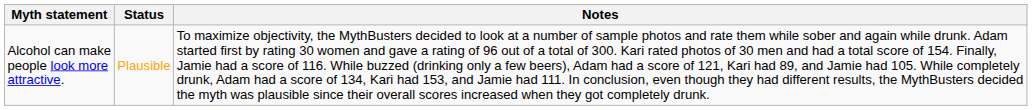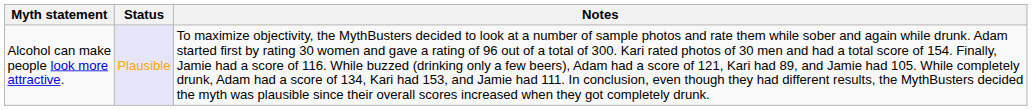(144, 65) no background -> (144, 65) lavender background
